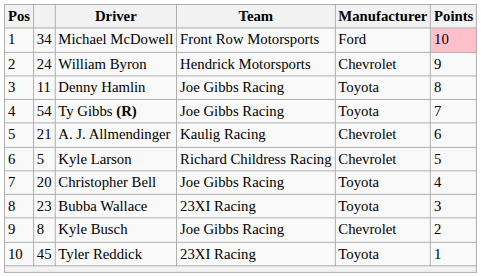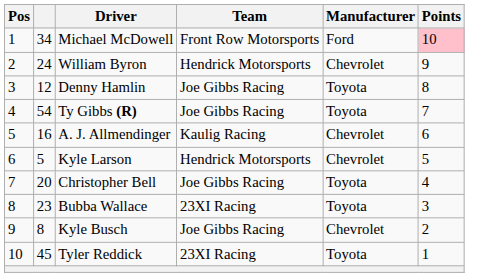(44, 87) 11 -> (44, 87) 12
(44, 134) 21 -> (44, 134) 16
(256, 158) Richard Childress Racing -> (245, 158) Hendrick Motorsports
